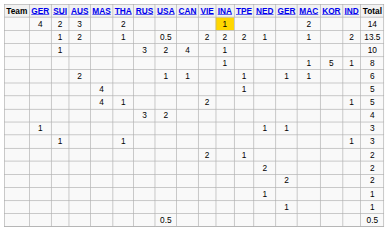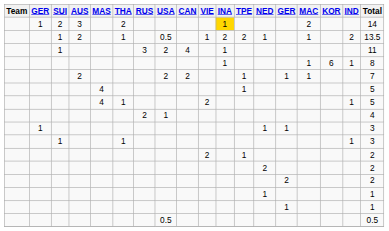(40, 24) 4 -> (40, 24) 1
(207, 37) 2 -> (207, 37) 1
(372, 50) 10 -> (372, 50) 11
(331, 63) 5 -> (331, 63) 6
(166, 76) 1 -> (166, 76) 2
(188, 76) 1 -> (188, 76) 2
(372, 76) 6 -> (372, 76) 7
(144, 115) 3 -> (144, 115) 2
(166, 115) 2 -> (166, 115) 1
